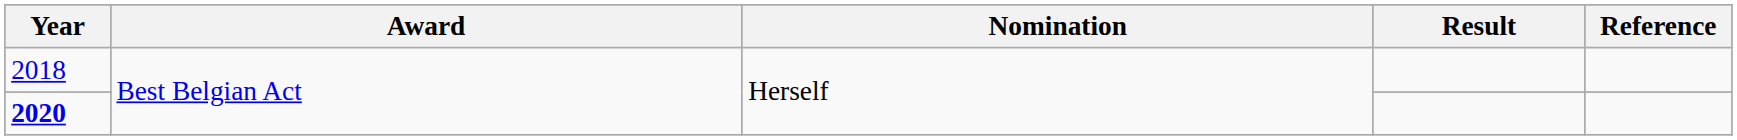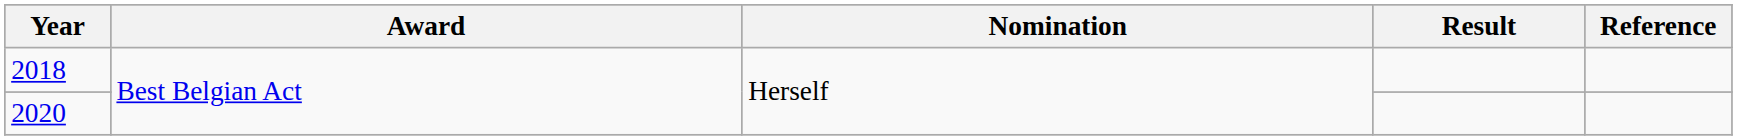(39, 112) bold -> (39, 112) normal
